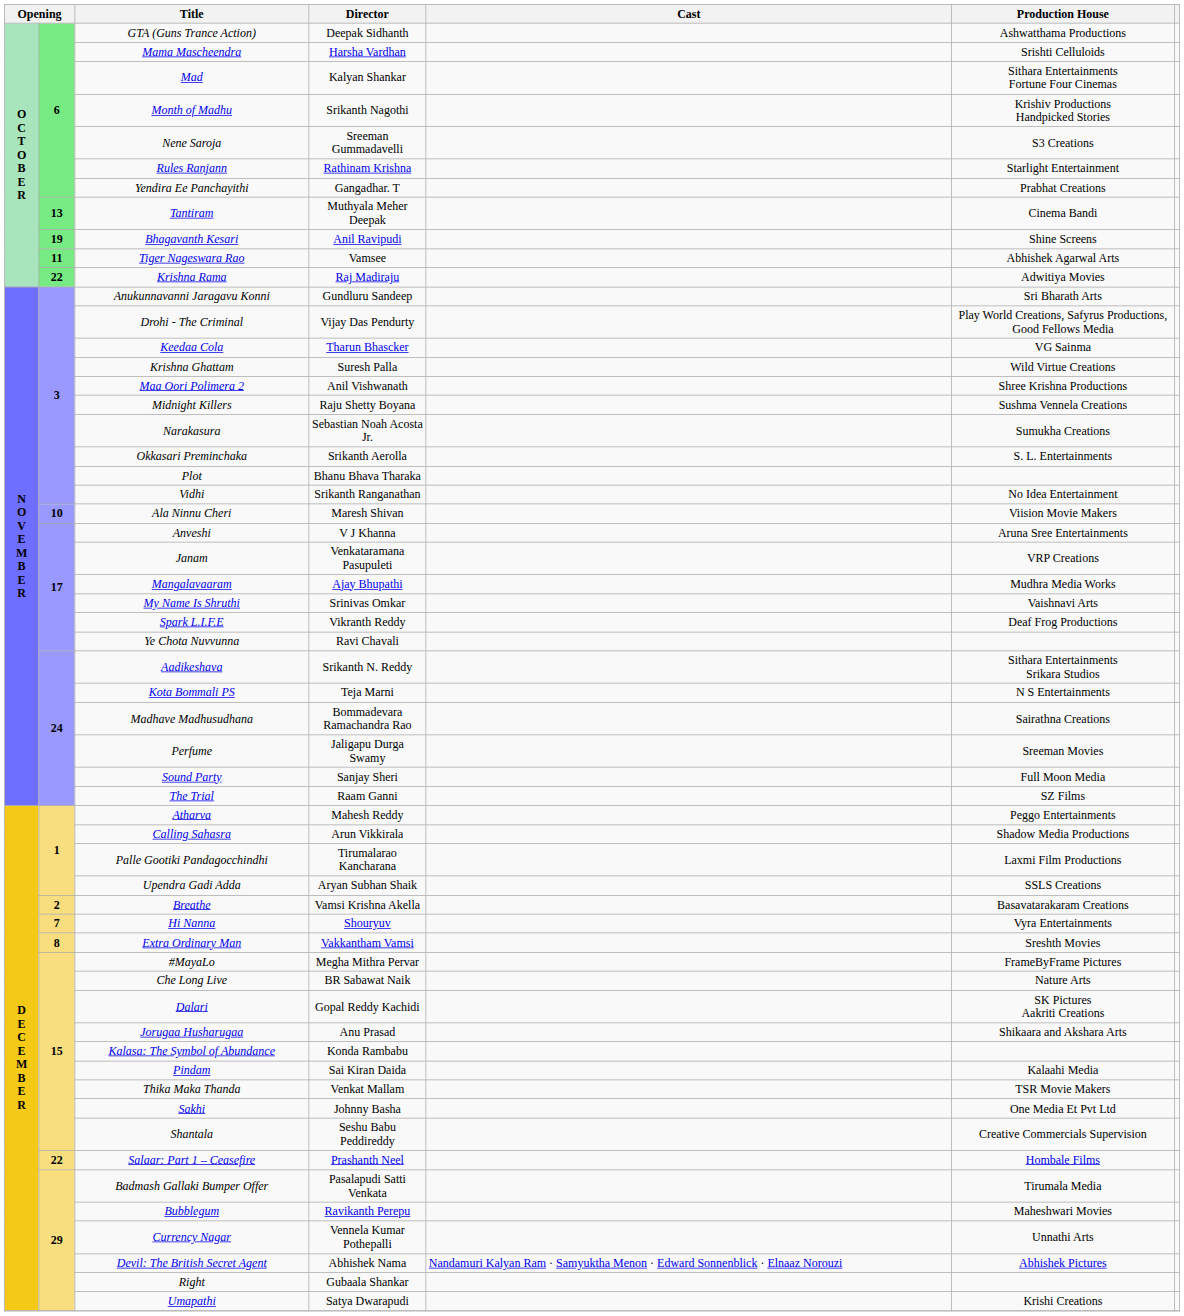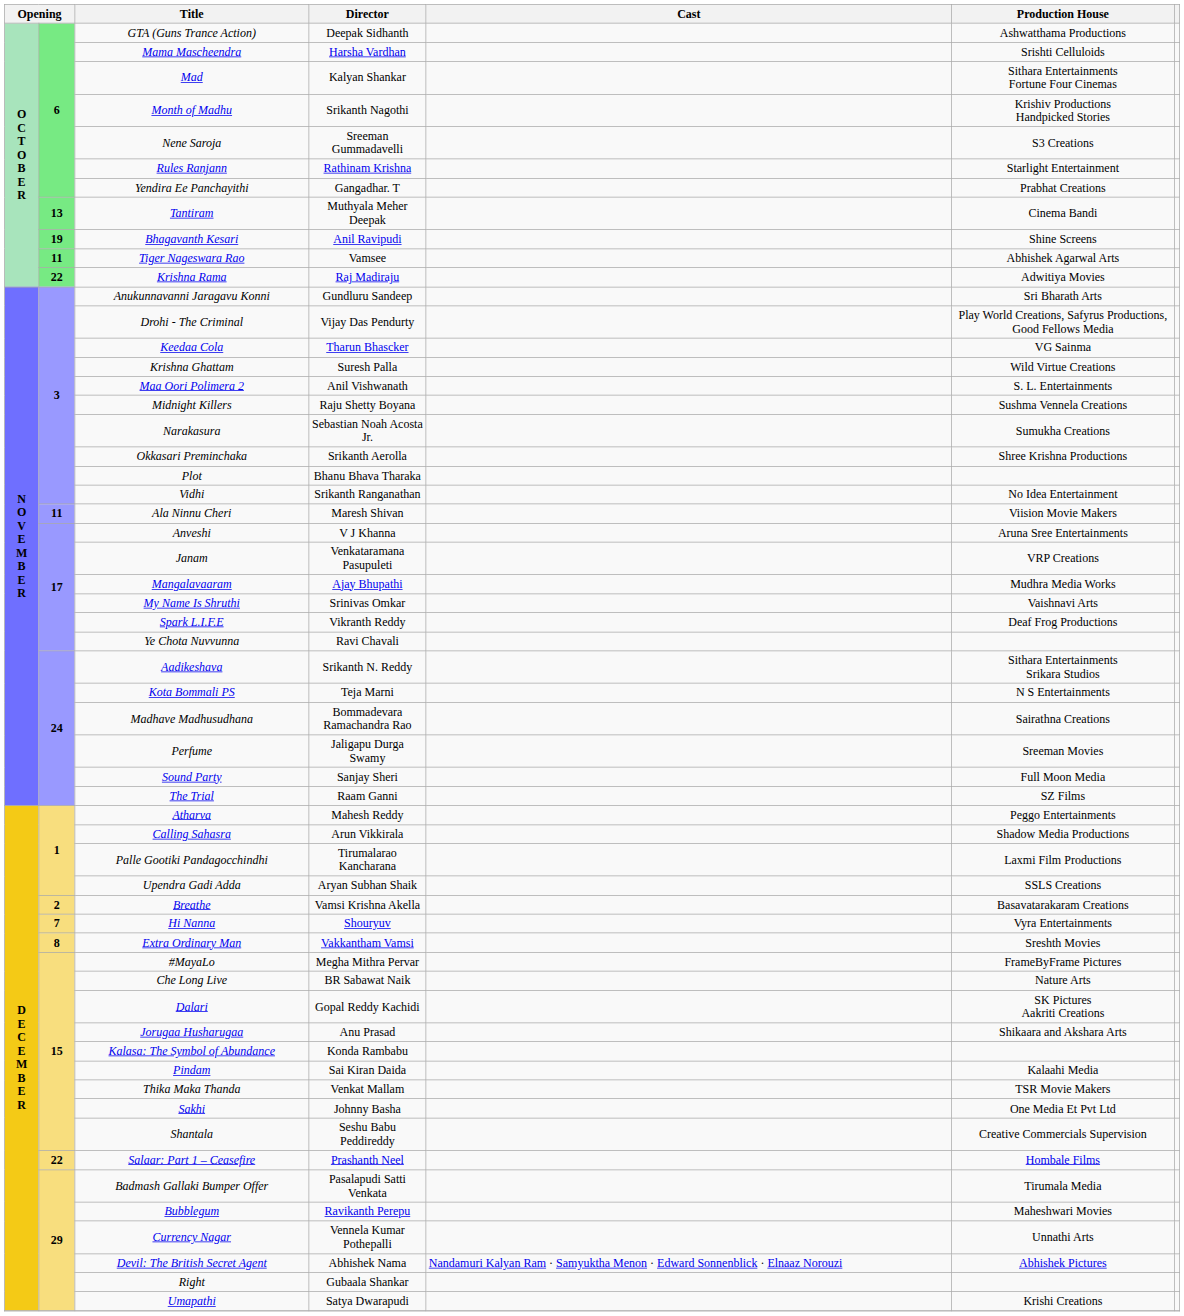(1063, 386) Shree Krishna Productions -> (1063, 386) S. L. Entertainments
(1063, 456) S. L. Entertainments -> (1063, 456) Shree Krishna Productions
(57, 513) 10 -> (57, 513) 11
